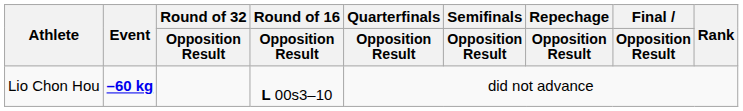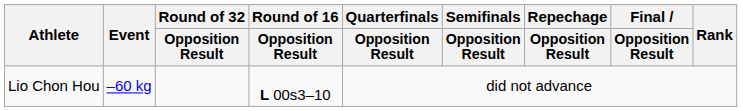(130, 87) bold -> (129, 87) normal
